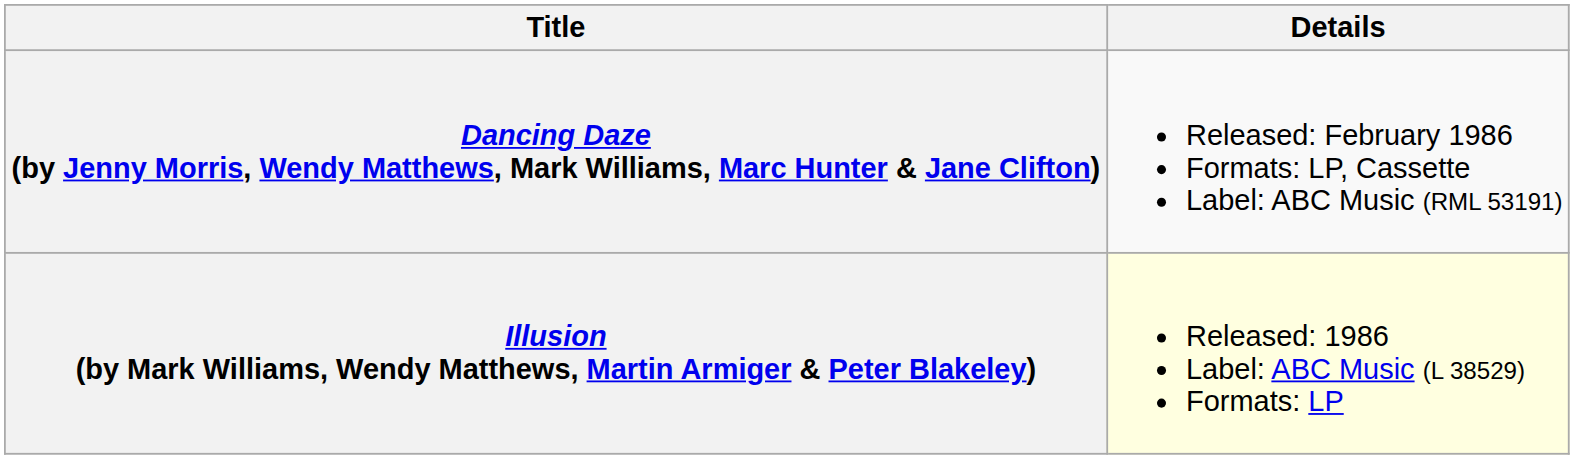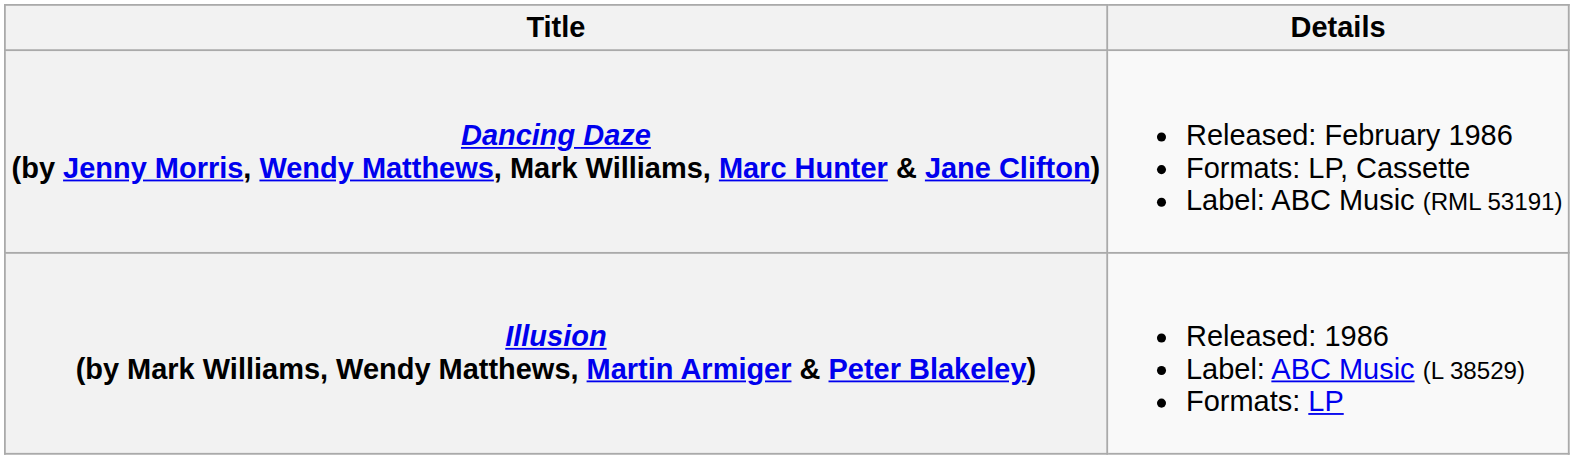(1338, 370) lightyellow background -> (1338, 370) no background
